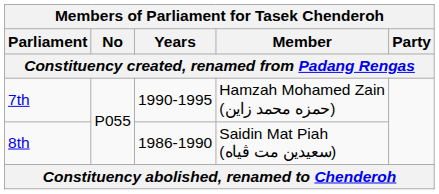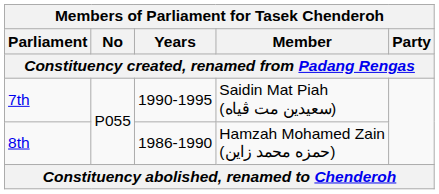(302, 99) Hamzah Mohamed Zain (حمزه محمد زاين) -> (278, 99) Saidin Mat Piah (سعيدين مت ڤياه)
(278, 142) Saidin Mat Piah (سعيدين مت ڤياه) -> (302, 142) Hamzah Mohamed Zain (حمزه محمد زاين)
